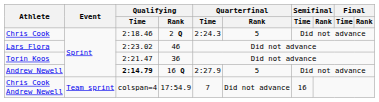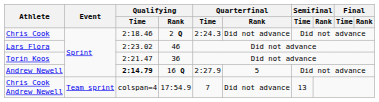(257, 34) 5 -> (257, 34) Did not advance
(302, 87) 16 -> (302, 87) 13
